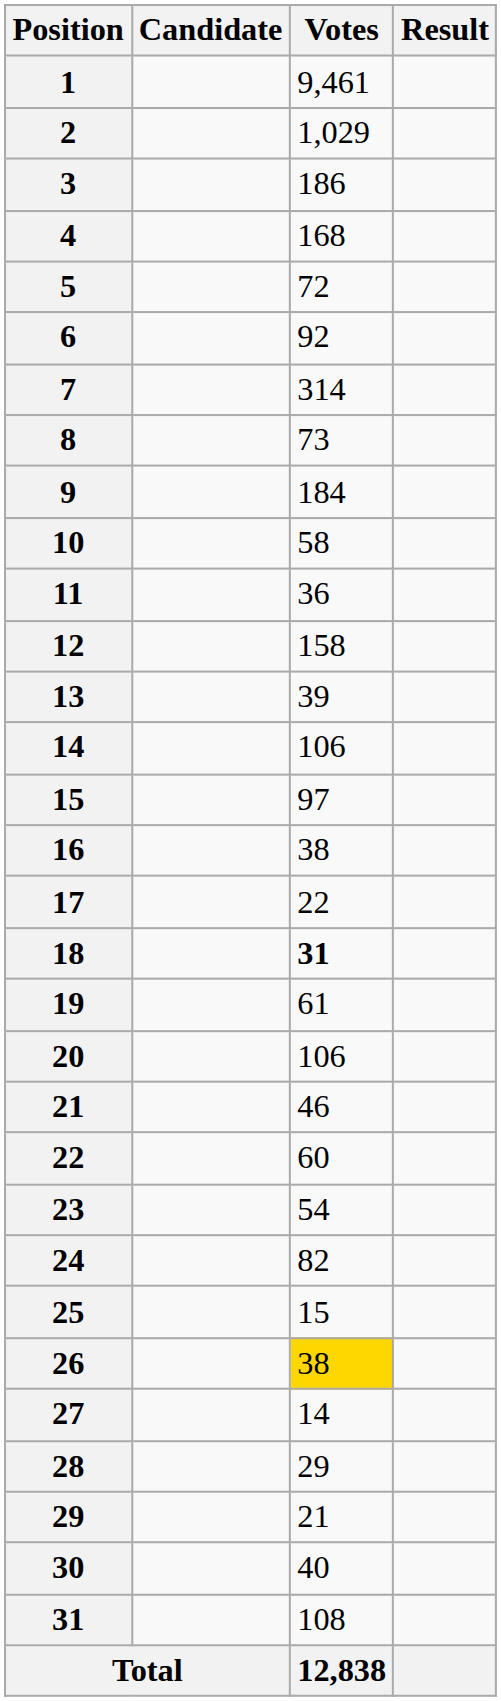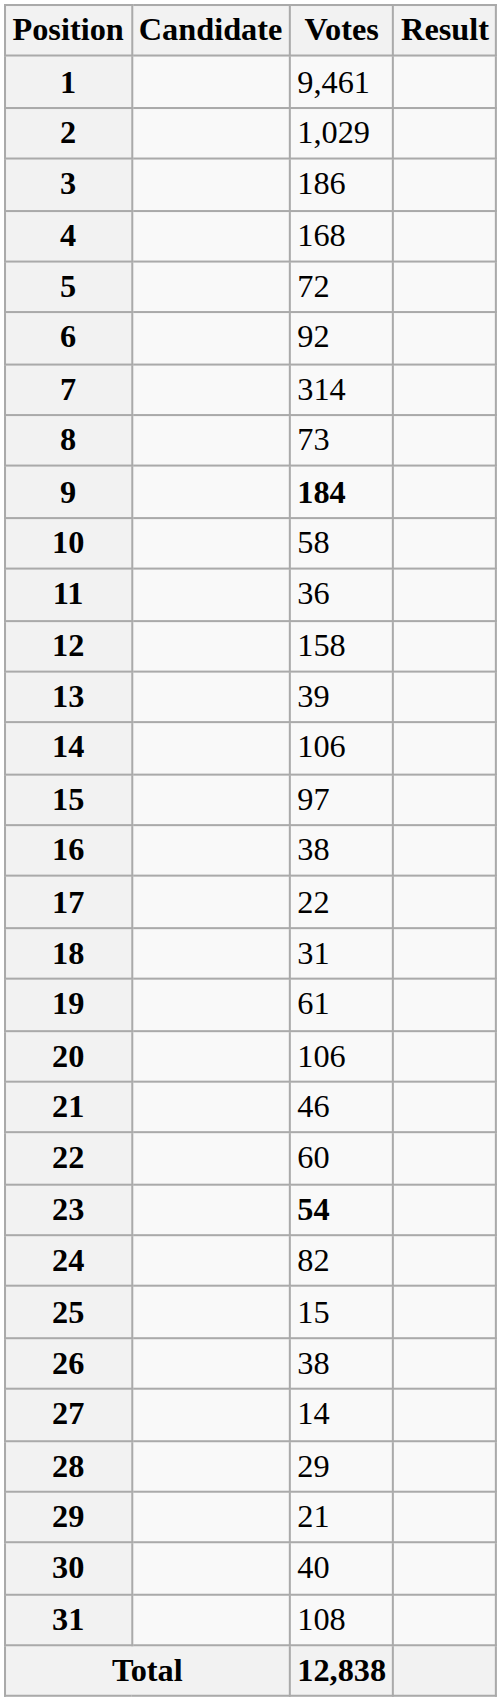(322, 491) normal -> (322, 491) bold
(313, 952) bold -> (313, 952) normal
(313, 1209) normal -> (313, 1209) bold
(313, 1362) gold background -> (313, 1362) no background
